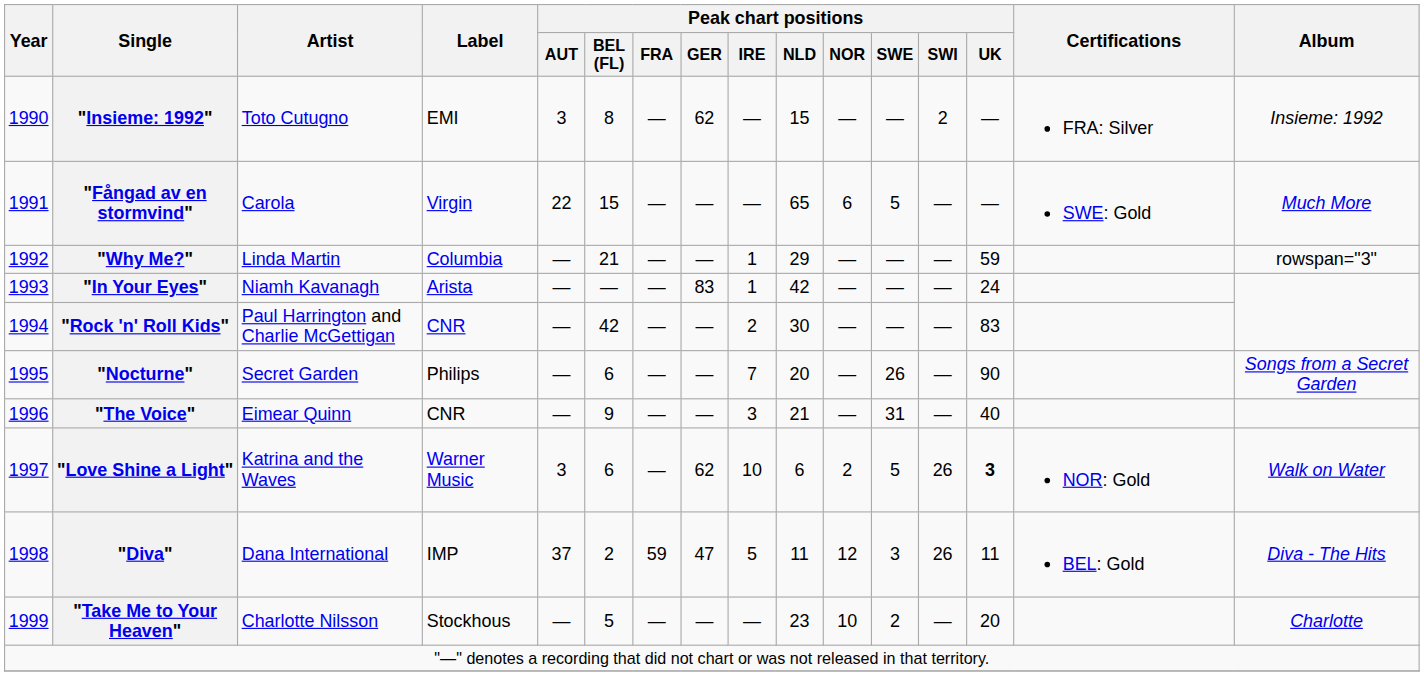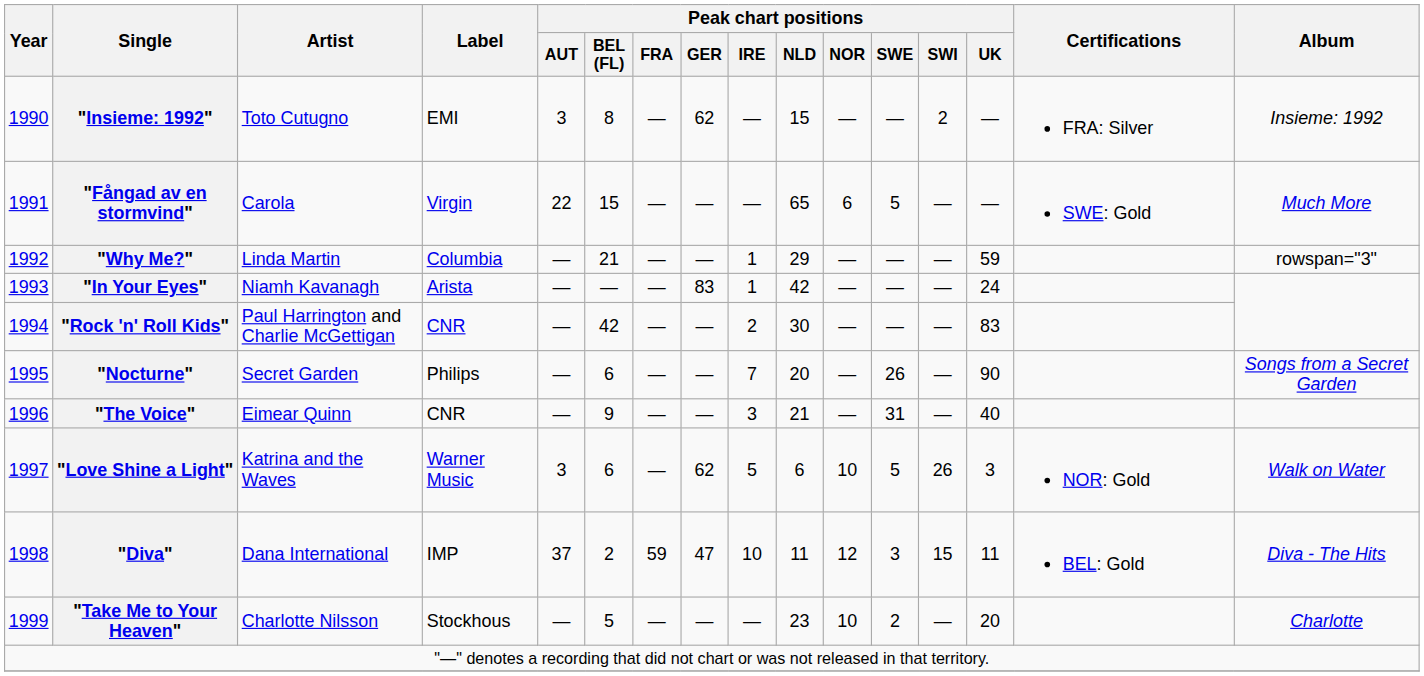(752, 469) 10 -> (752, 469) 5
(847, 469) 2 -> (847, 469) 10
(990, 469) bold -> (990, 469) normal
(752, 554) 5 -> (752, 554) 10
(943, 554) 26 -> (943, 554) 15
